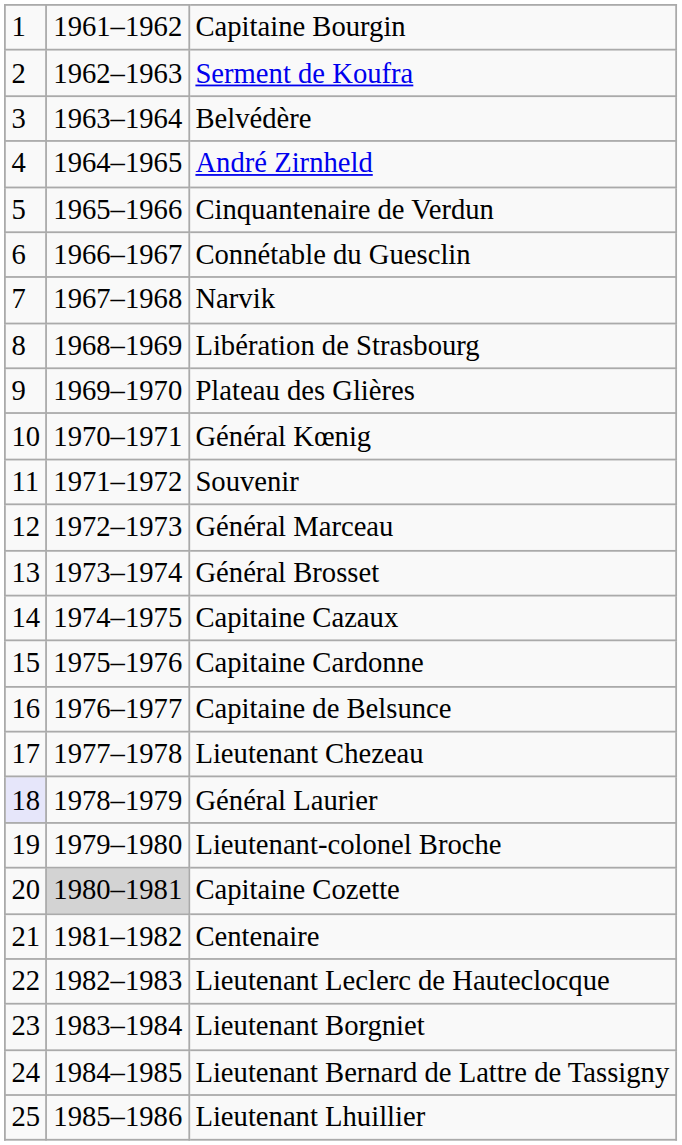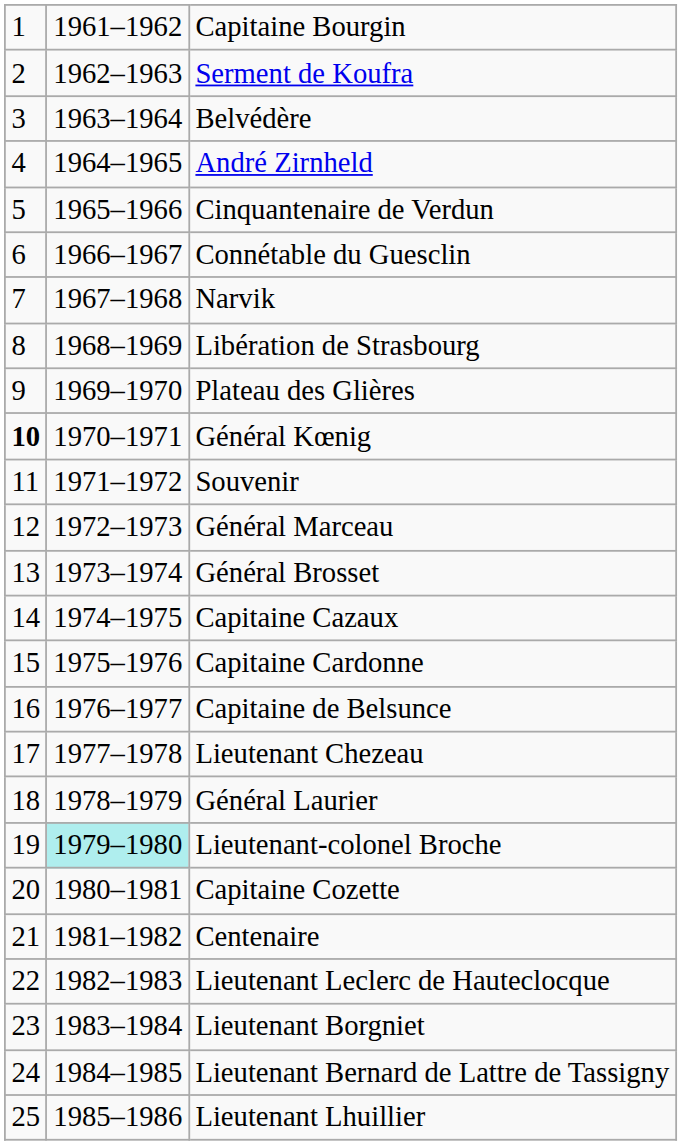(26, 436) normal -> (26, 436) bold
(26, 799) lavender background -> (26, 799) no background
(118, 844) no background -> (118, 844) paleturquoise background
(118, 890) lightgrey background -> (118, 890) no background
